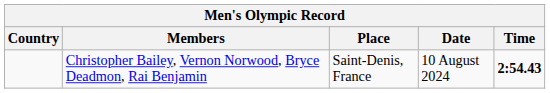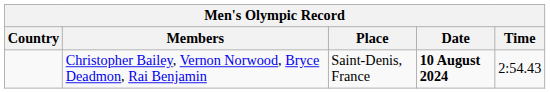(450, 68) normal -> (450, 68) bold
(519, 68) bold -> (520, 68) normal
